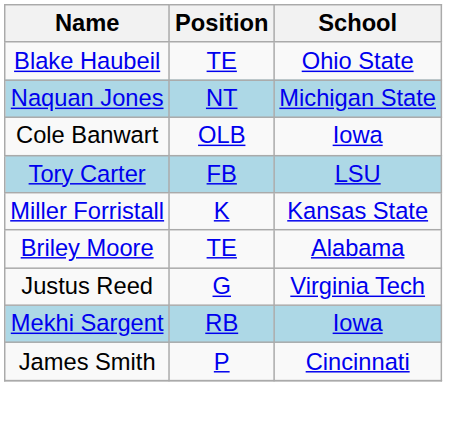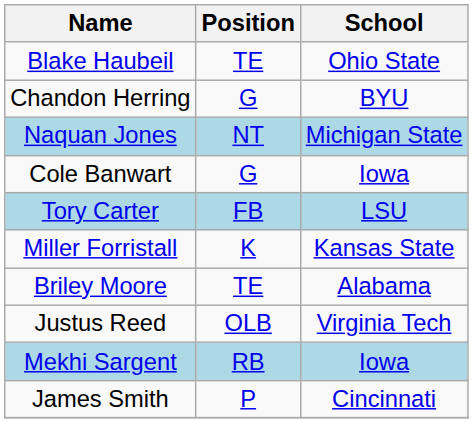+ row: (100, 98)
(222, 135) OLB -> (248, 173) G
(222, 286) G -> (248, 323) OLB
